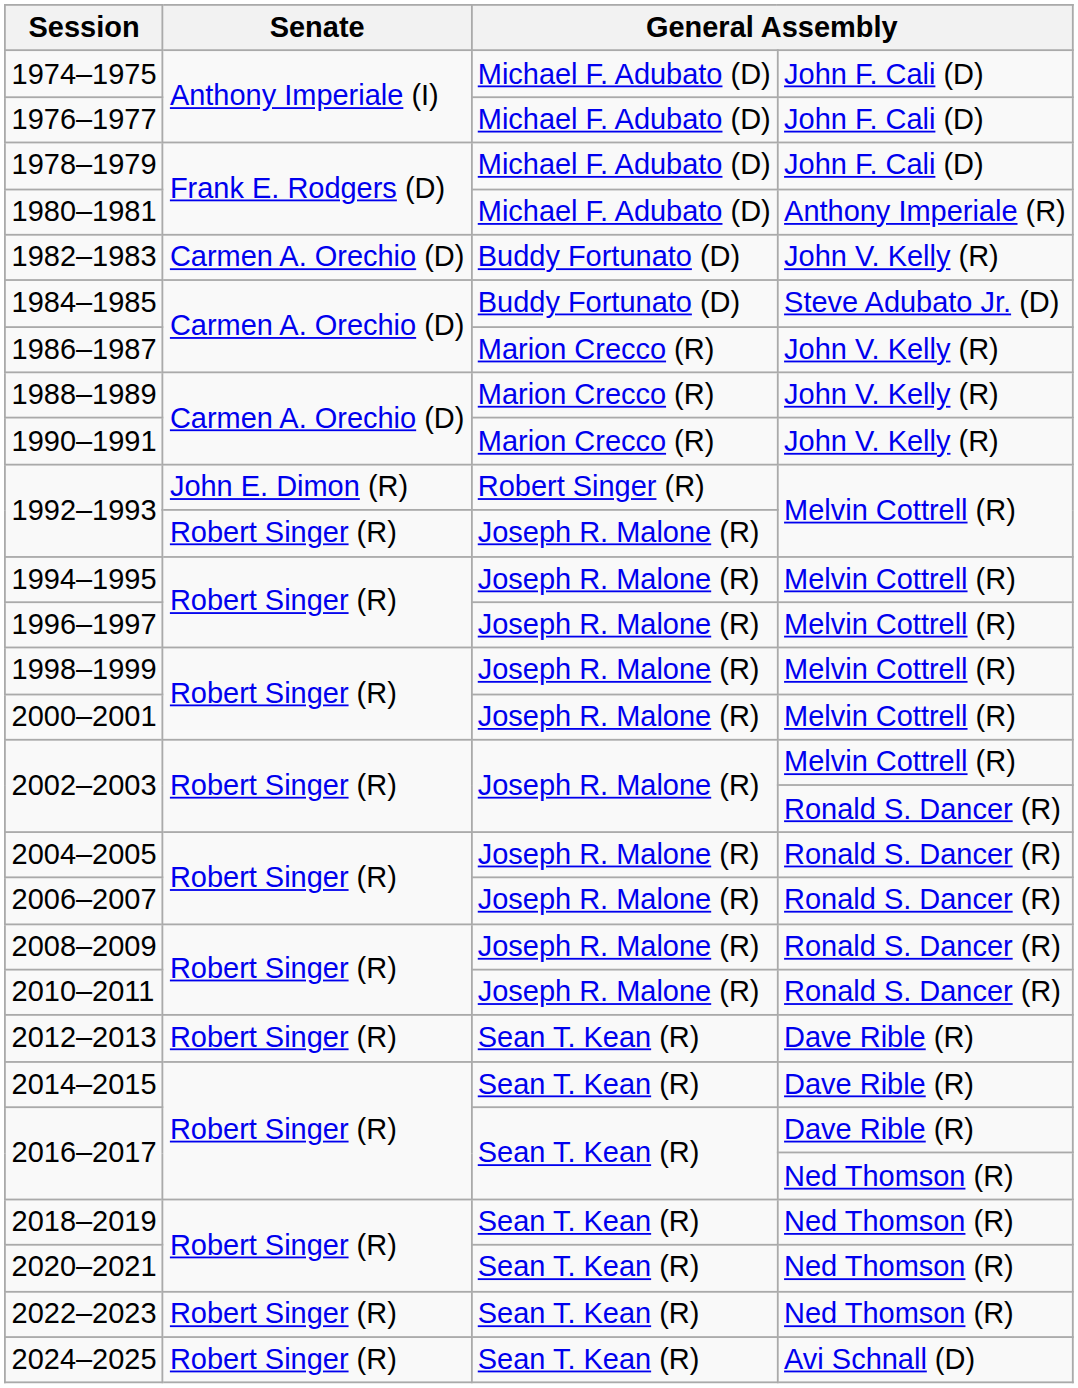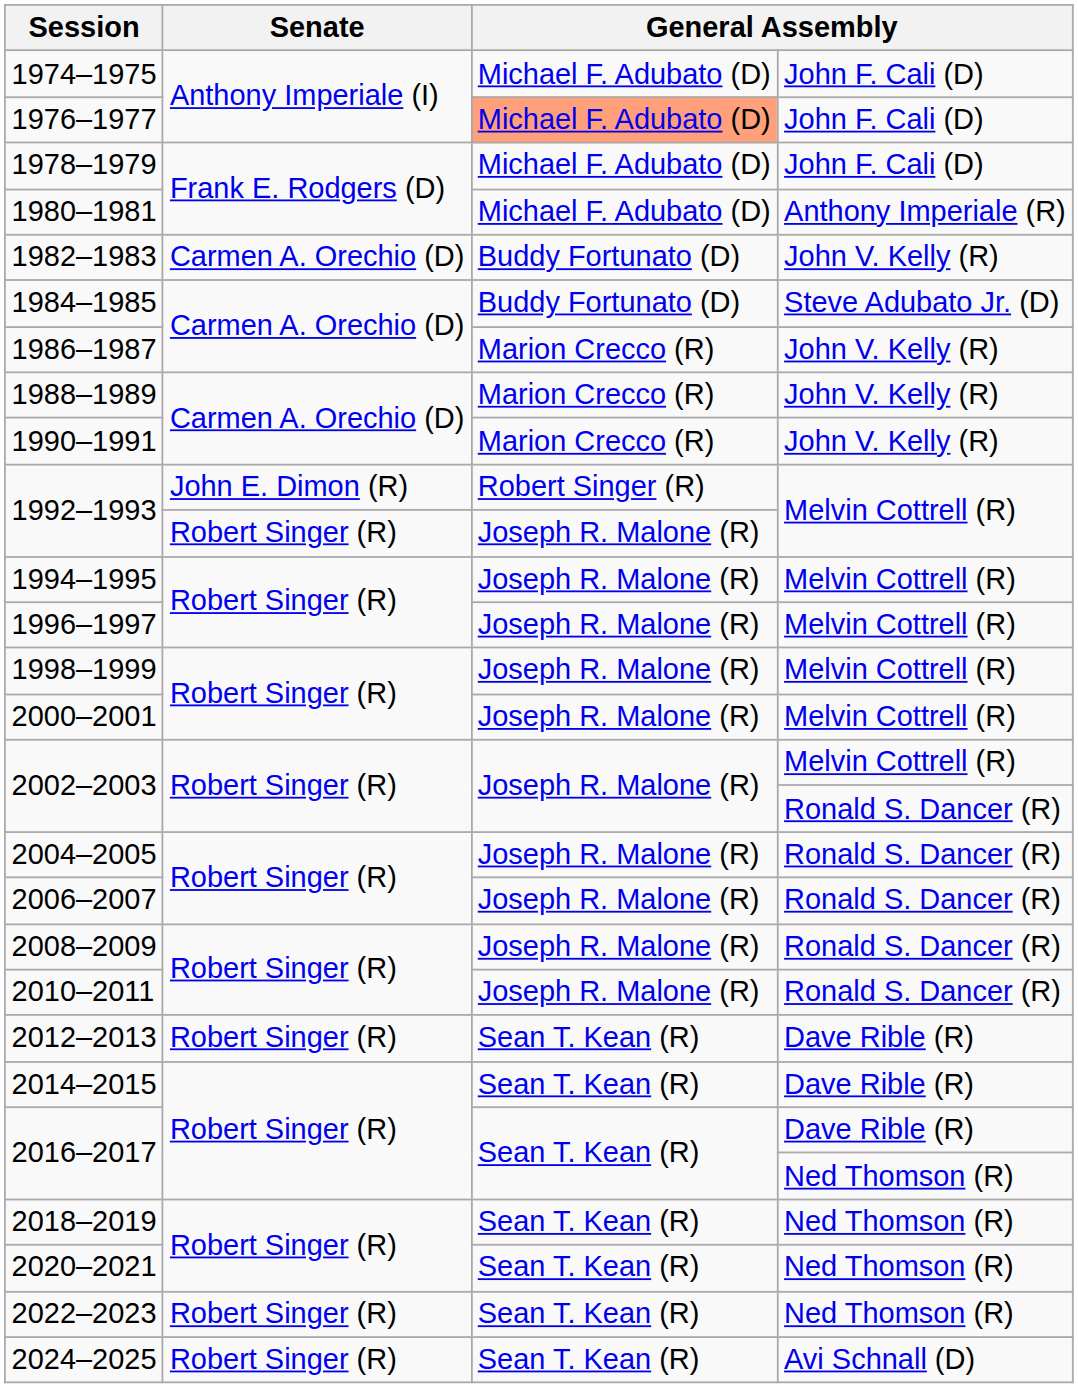(624, 119) no background -> (624, 119) lightsalmon background
